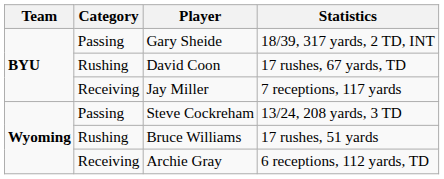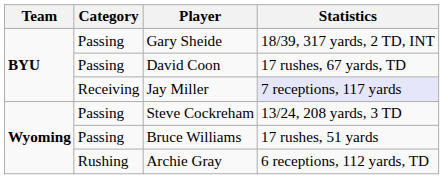(103, 64) Rushing -> (101, 64) Passing
(331, 89) no background -> (331, 89) lavender background
(103, 137) Rushing -> (101, 137) Passing
(109, 161) Receiving -> (103, 161) Rushing
